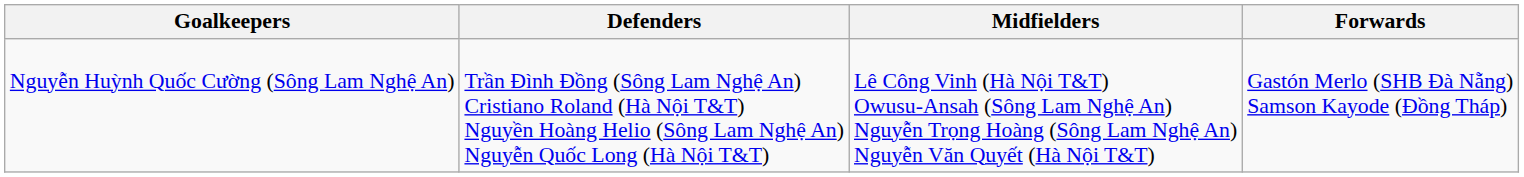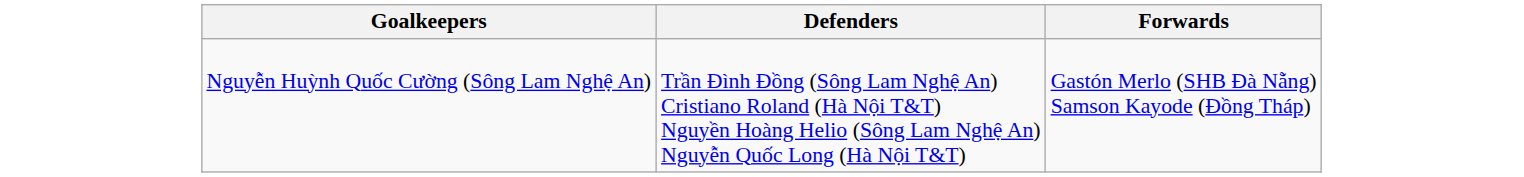- column: (1046, 21)
